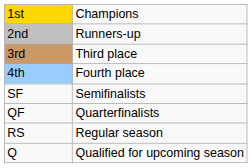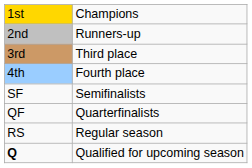(12, 152) normal -> (12, 152) bold
